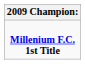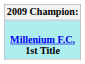(43, 45) no background -> (43, 45) paleturquoise background
